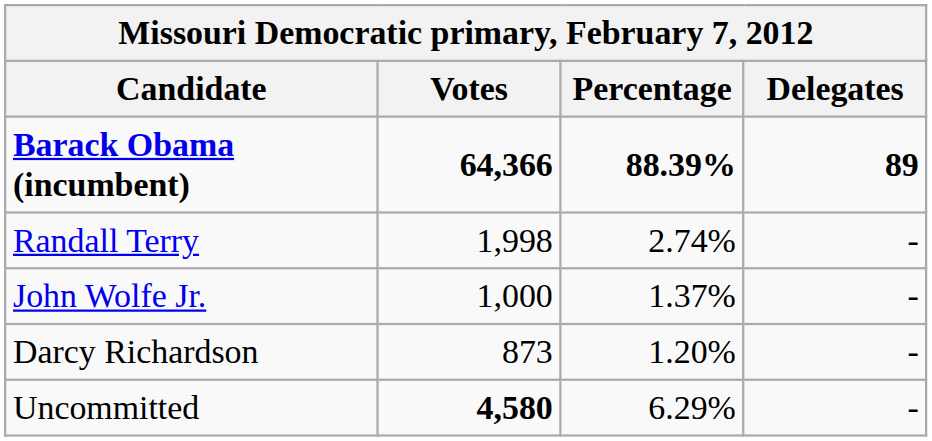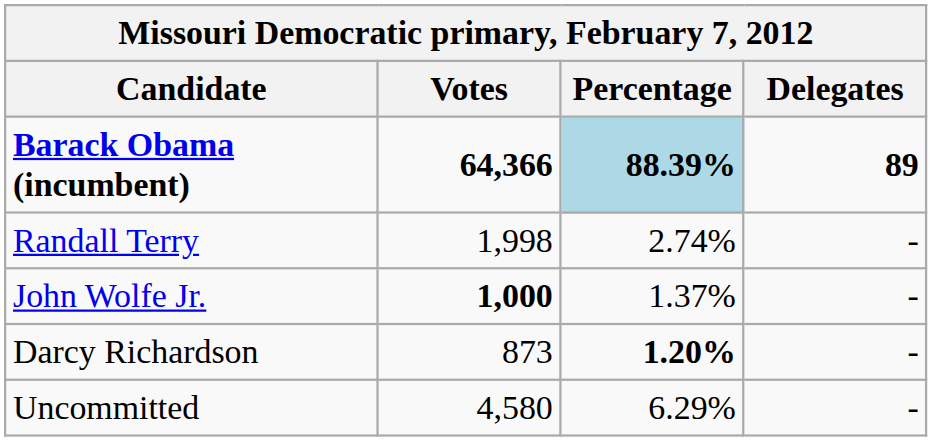(681, 164) no background -> (681, 164) lightblue background
(515, 296) normal -> (515, 296) bold
(692, 352) normal -> (689, 352) bold
(515, 408) bold -> (515, 408) normal
